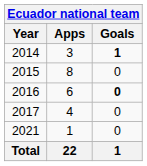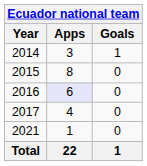(117, 53) bold -> (117, 53) normal
(70, 92) no background -> (70, 92) lavender background
(117, 92) bold -> (117, 92) normal
